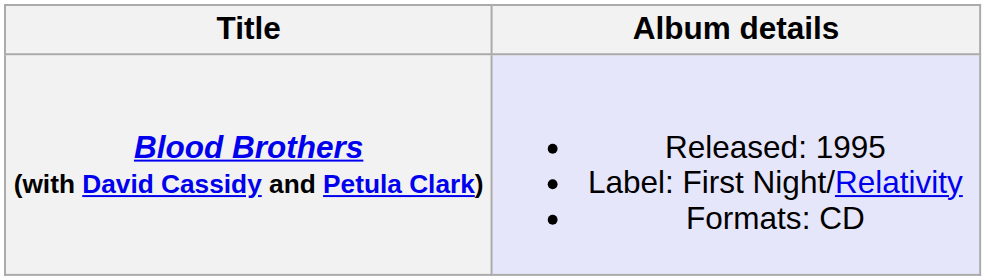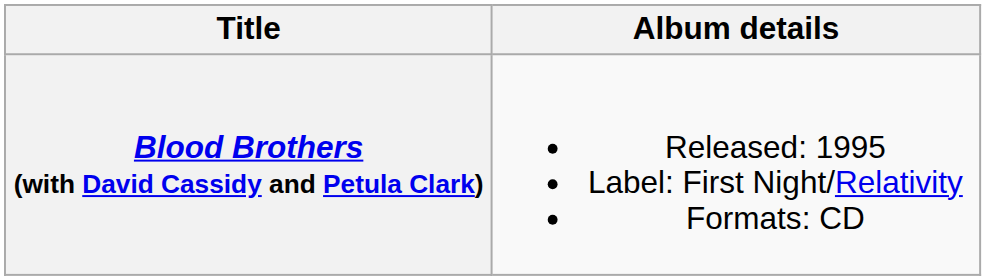(736, 182) lavender background -> (736, 182) no background
